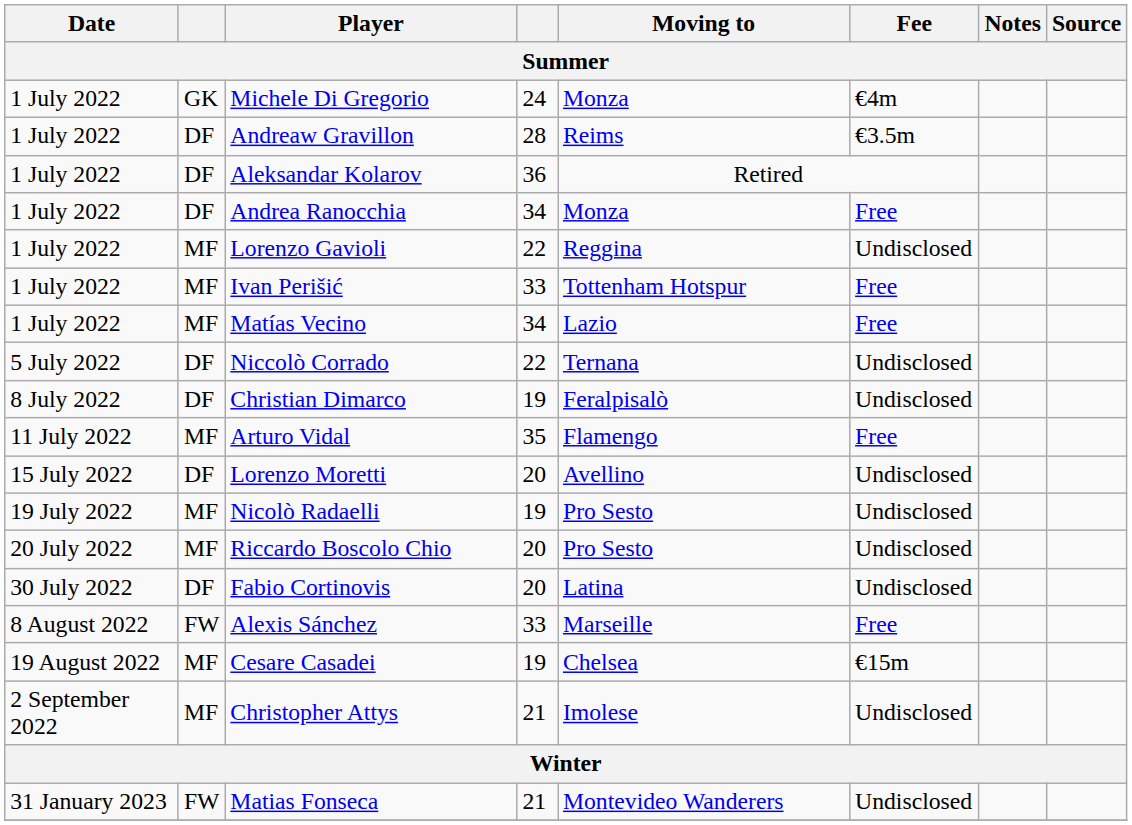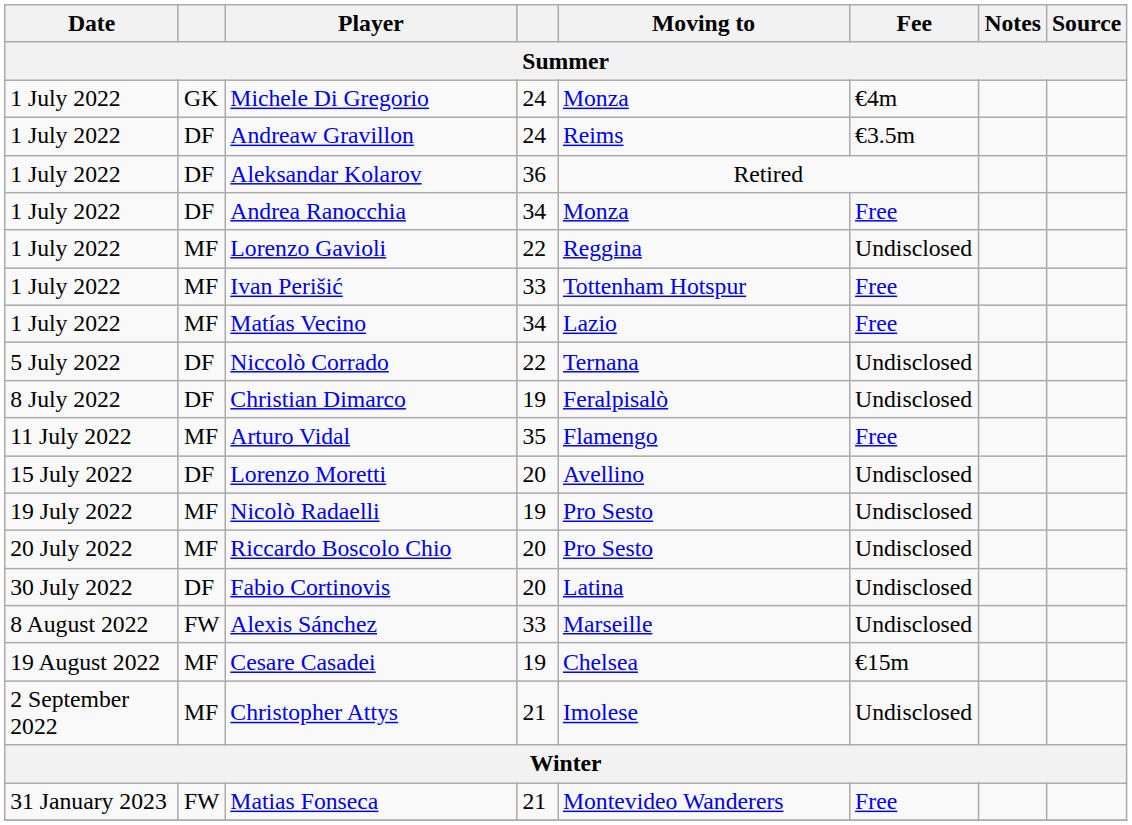(534, 135) 28 -> (534, 135) 24
(876, 624) Free -> (914, 624) Undisclosed
(914, 801) Undisclosed -> (876, 801) Free
